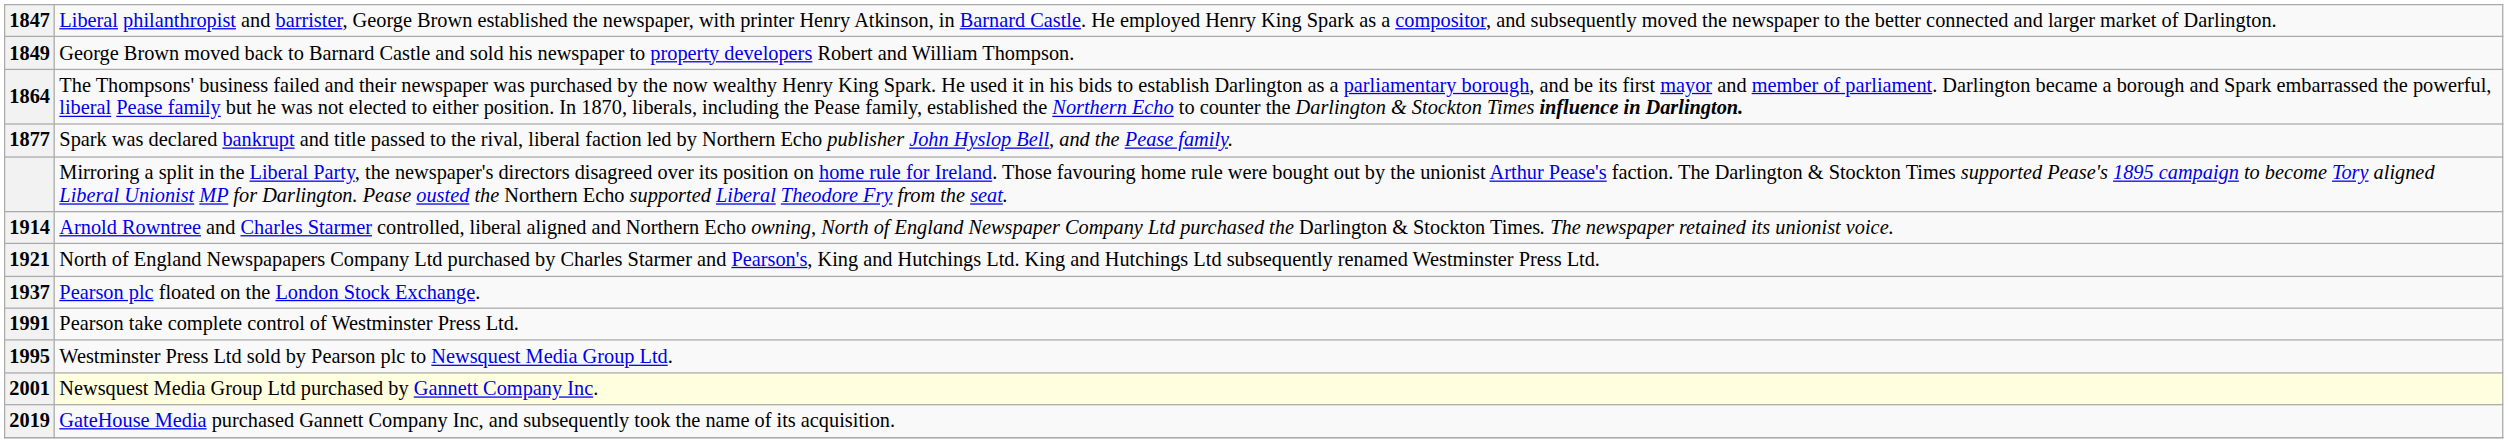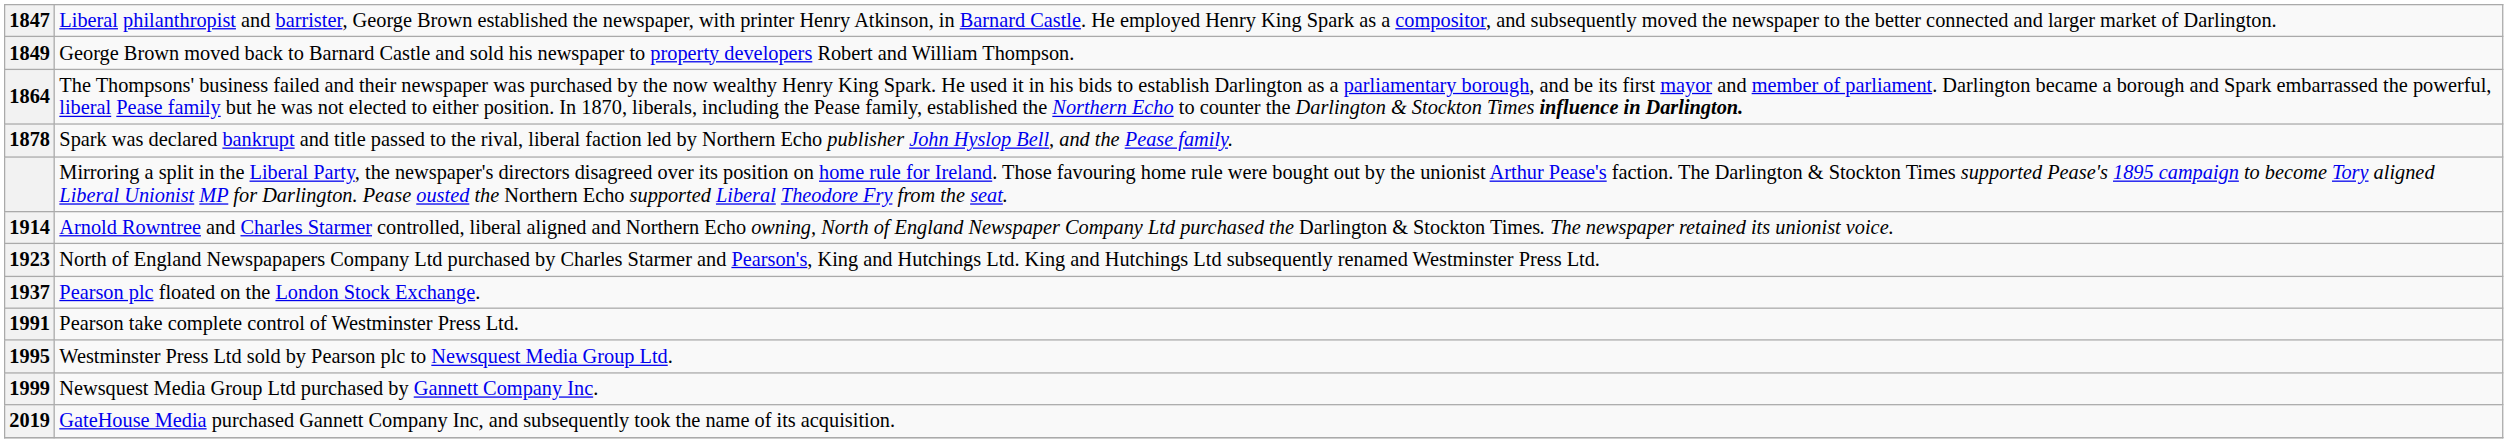(30, 140) 1877 -> (30, 140) 1878
(30, 259) 1921 -> (30, 259) 1923
(30, 388) 2001 -> (30, 388) 1999
(329, 388) lightyellow background -> (329, 388) no background
